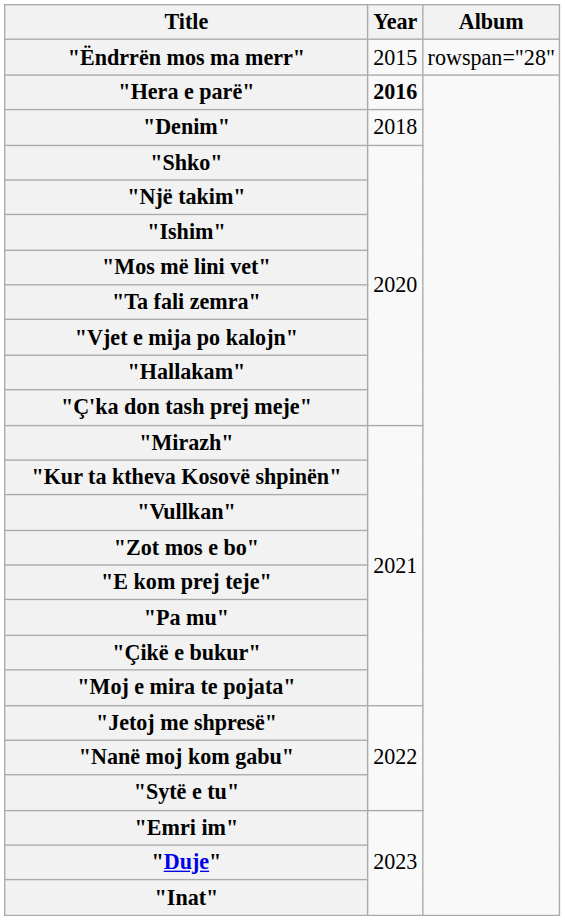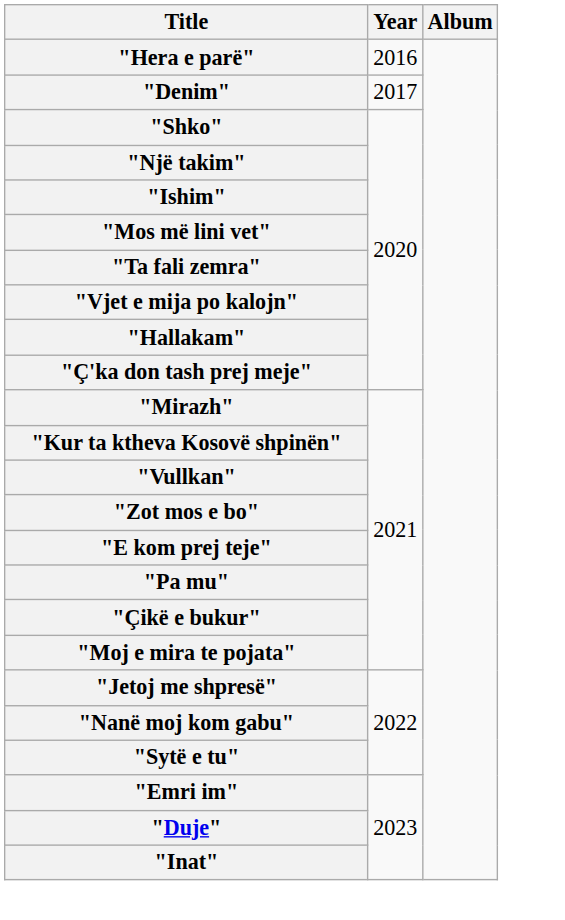- row: (186, 57)
(395, 92) bold -> (395, 57) normal
(395, 127) 2018 -> (395, 92) 2017
